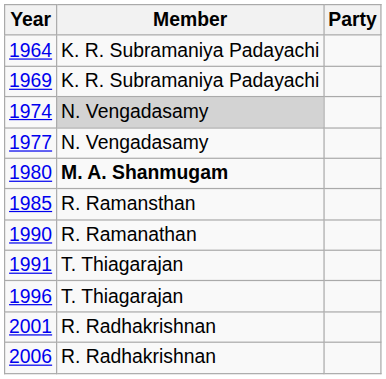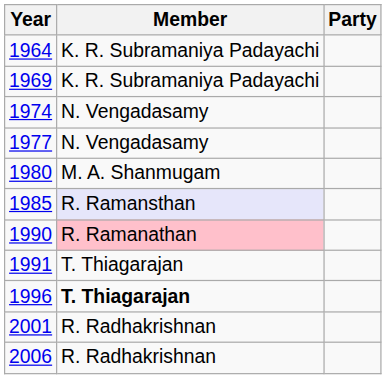(135, 111) lightgrey background -> (135, 111) no background
(145, 173) bold -> (141, 173) normal
(128, 204) no background -> (128, 204) lavender background
(129, 234) no background -> (129, 234) pink background
(122, 296) normal -> (126, 296) bold
